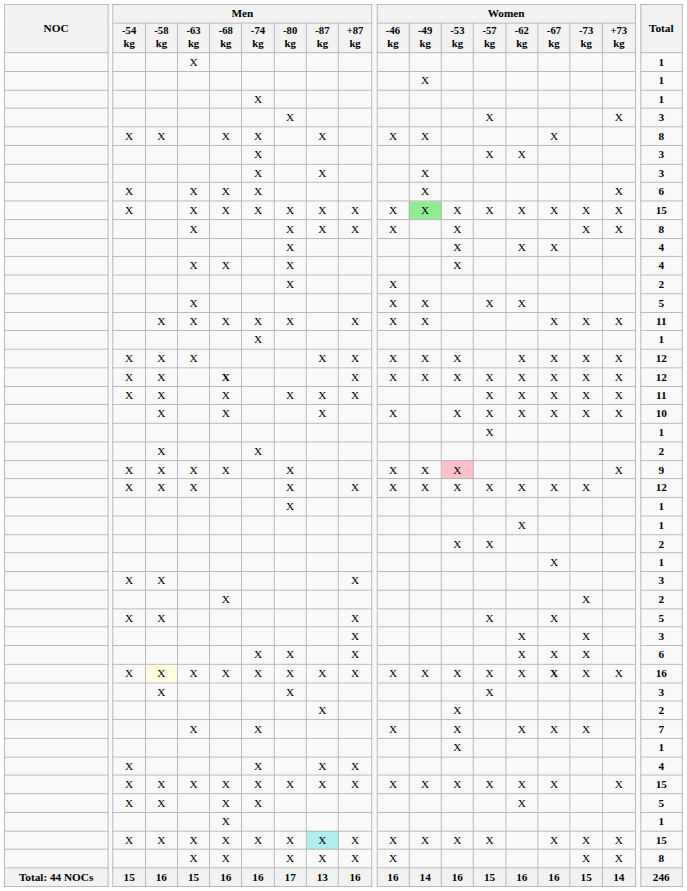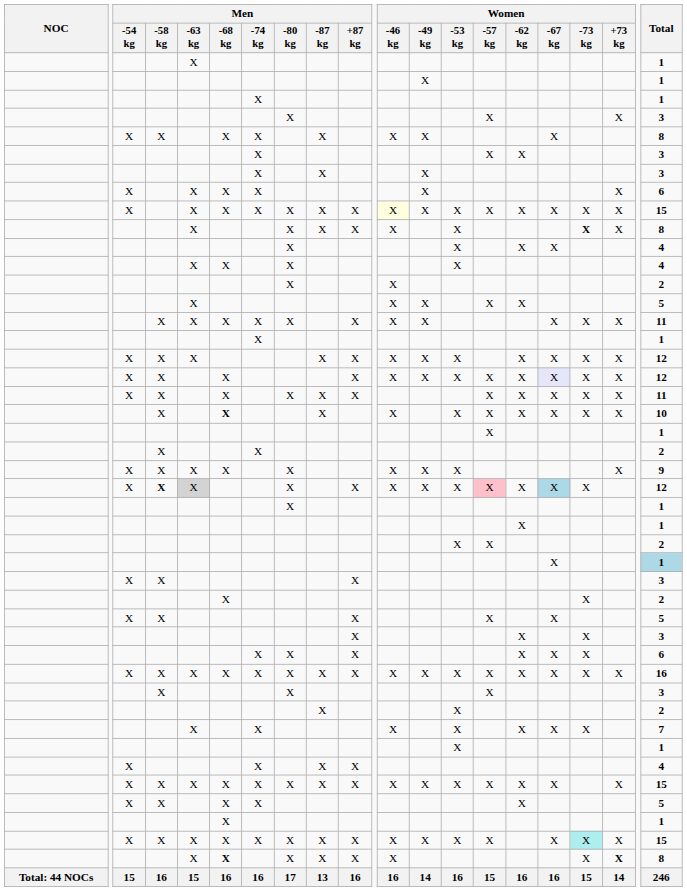(393, 210) no background -> (393, 210) lightyellow background
(425, 210) lightgreen background -> (425, 210) no background
(586, 229) normal -> (586, 229) bold
(226, 377) bold -> (226, 377) normal
(554, 377) no background -> (554, 377) lavender background
(226, 414) normal -> (226, 414) bold
(457, 470) pink background -> (457, 470) no background
(161, 488) normal -> (161, 488) bold
(194, 488) no background -> (194, 488) lightgrey background
(490, 488) no background -> (490, 488) pink background
(554, 488) no background -> (554, 488) lightblue background
(661, 562) no background -> (661, 562) lightblue background
(161, 674) lightyellow background -> (161, 674) no background
(554, 674) bold -> (554, 674) normal
(322, 840) paleturquoise background -> (322, 840) no background
(586, 840) no background -> (586, 840) paleturquoise background
(226, 859) normal -> (226, 859) bold
(619, 859) normal -> (619, 859) bold
